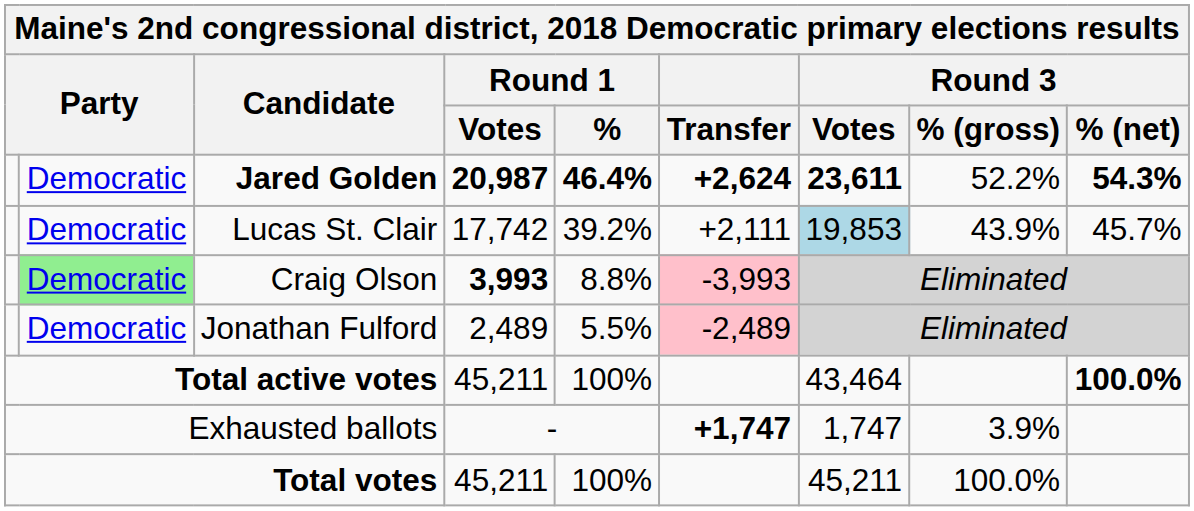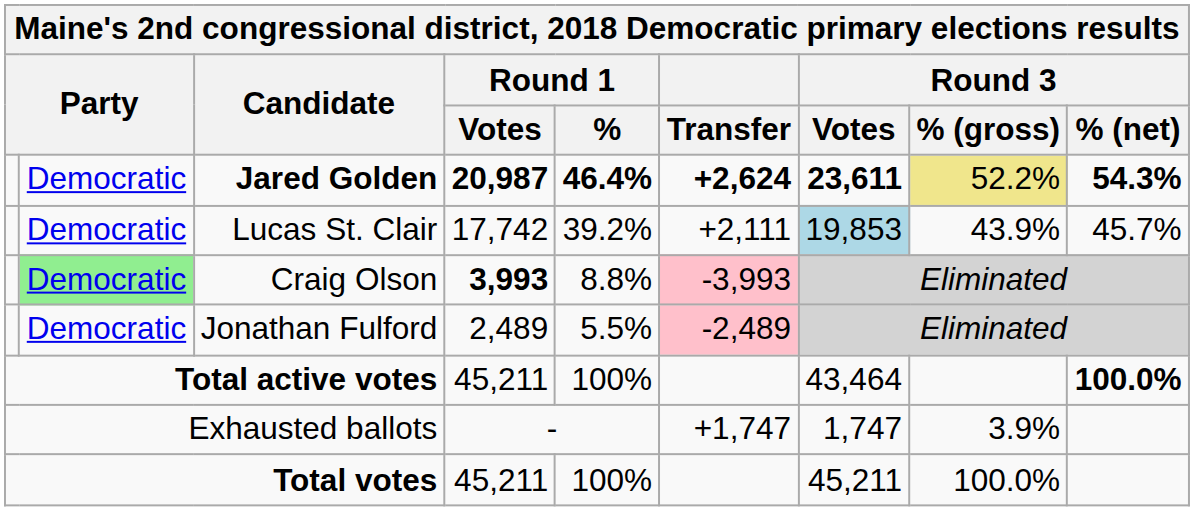(1015, 179) no background -> (1015, 179) khaki background
(742, 429) bold -> (742, 429) normal
